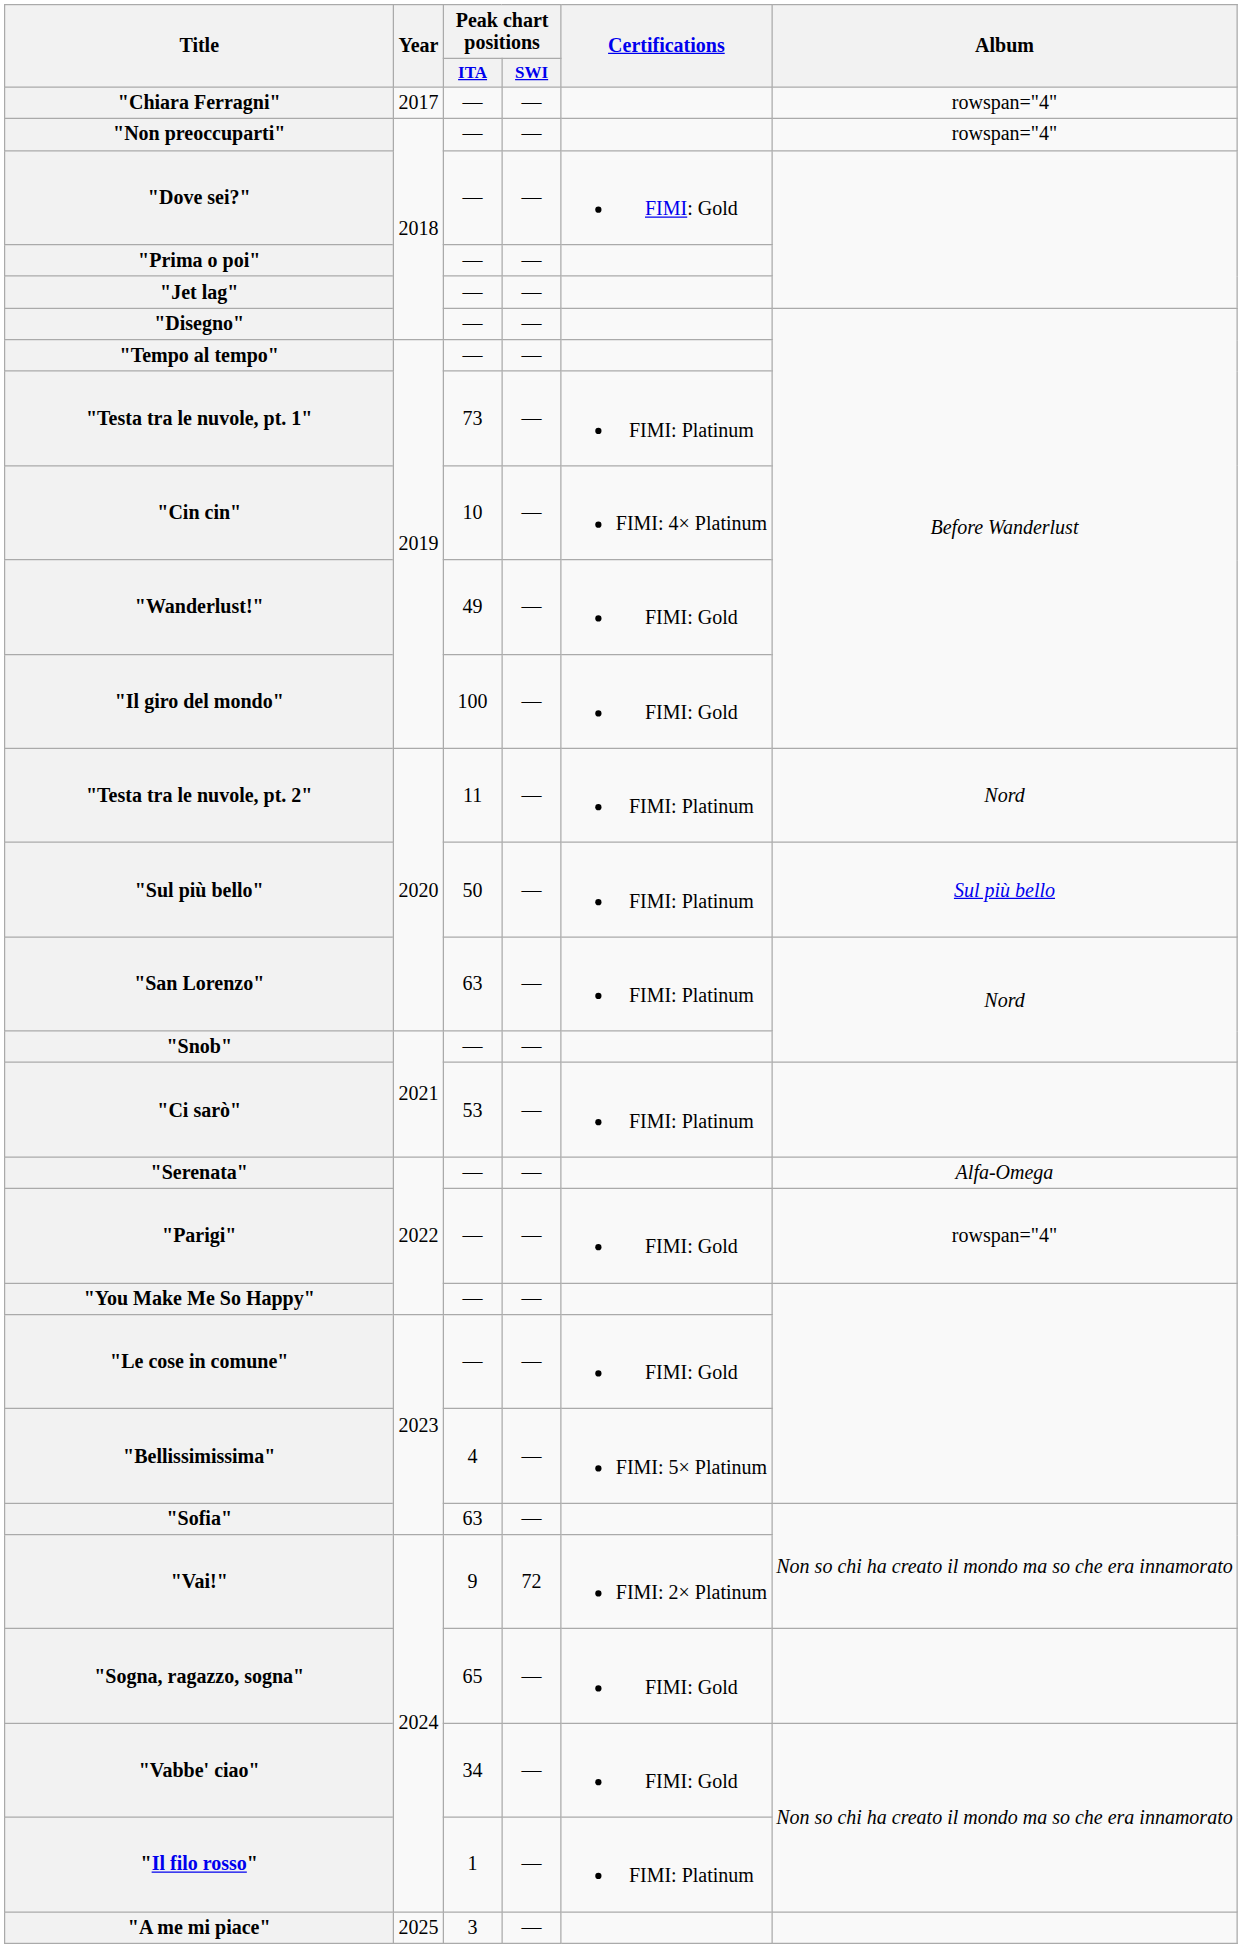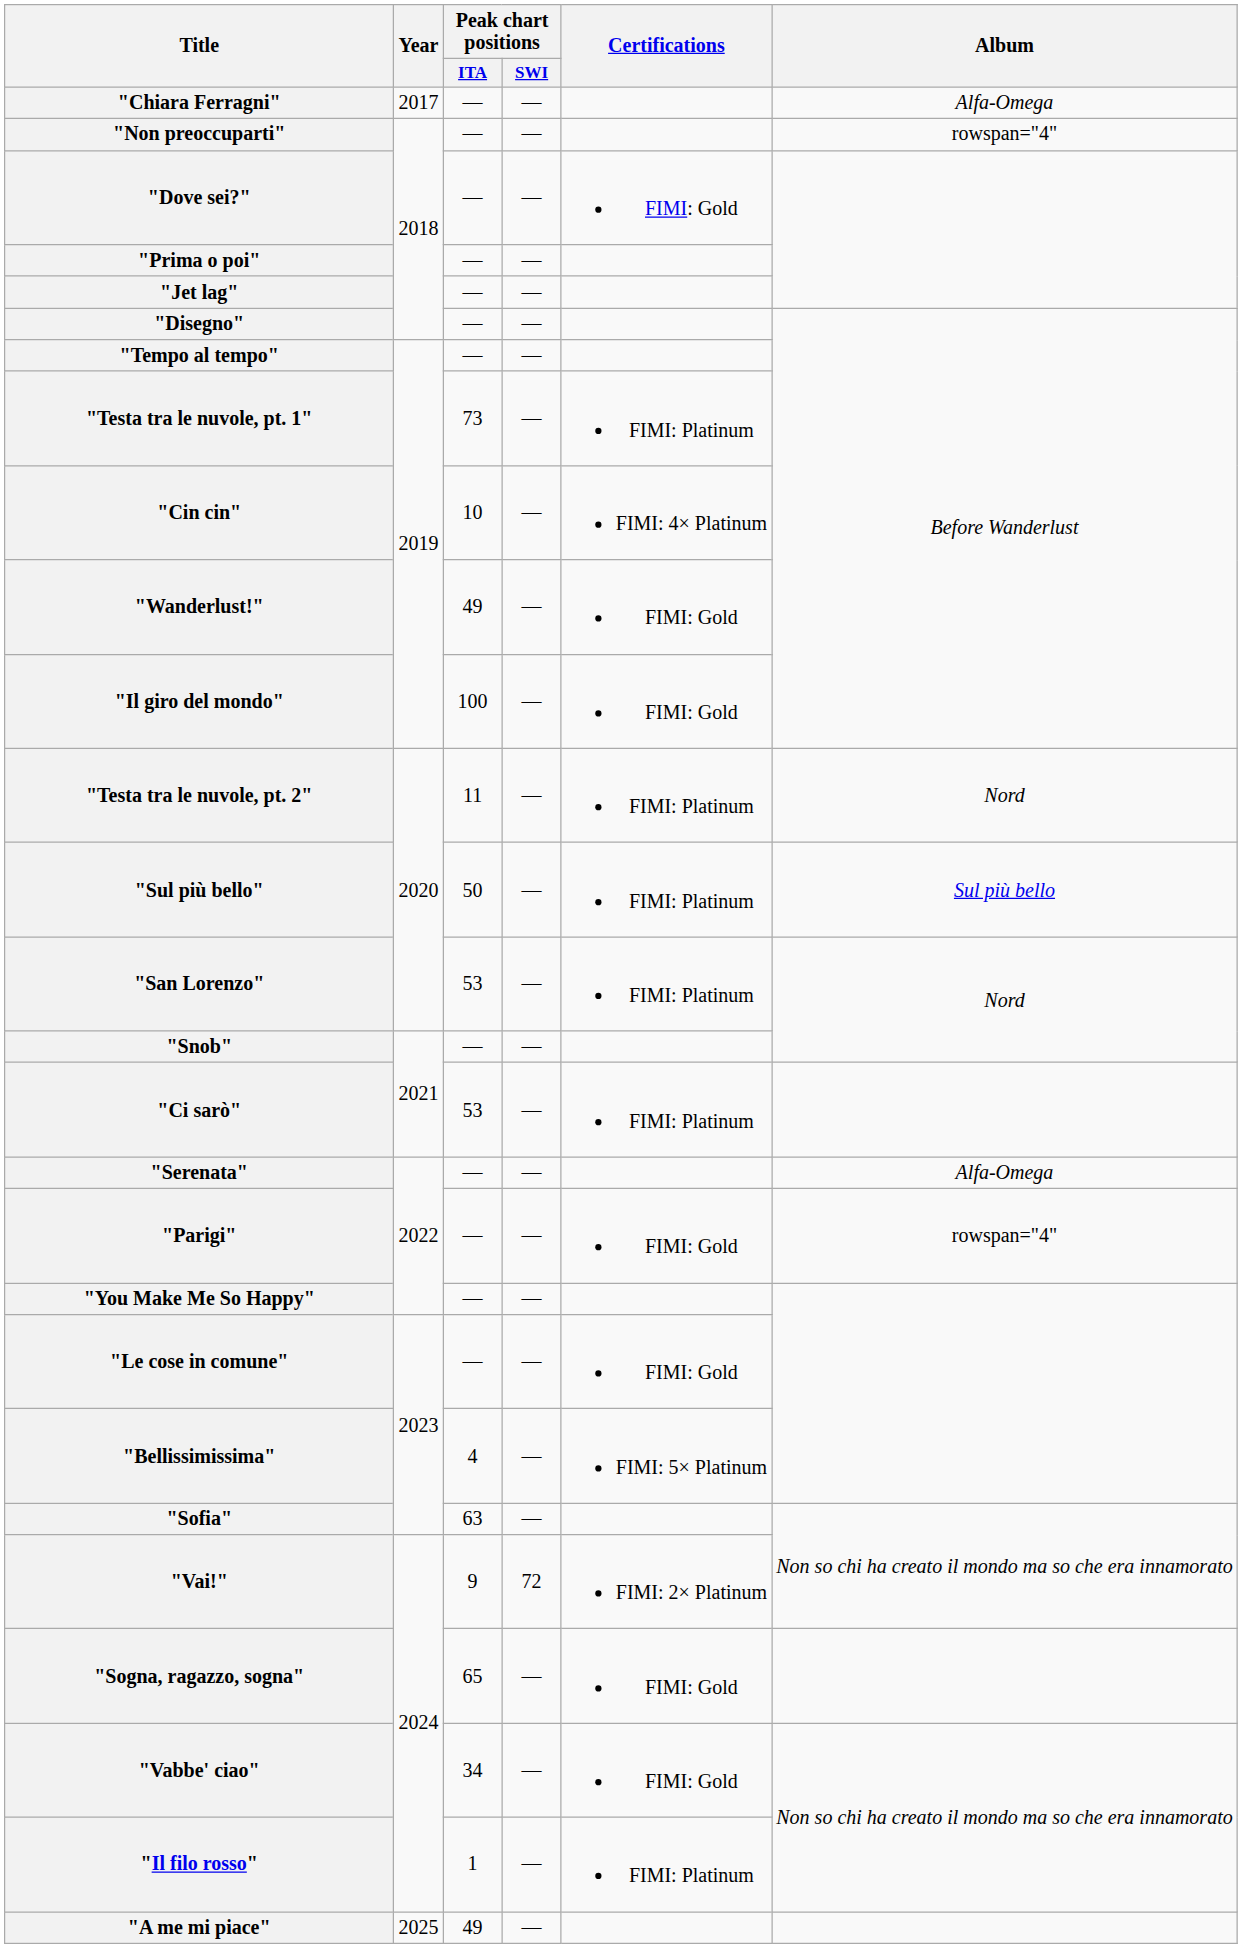(1004, 102) rowspan="4" -> (1004, 102) Alfa-Omega
(473, 983) 63 -> (473, 983) 53
(473, 1927) 3 -> (473, 1927) 49
